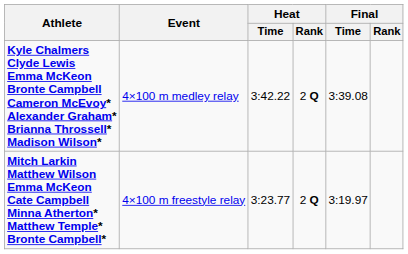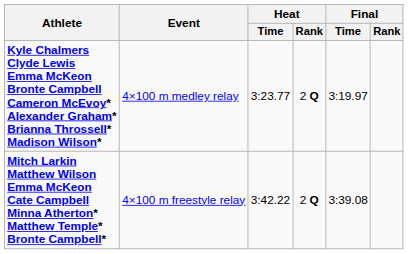(270, 96) 3:42.22 -> (270, 96) 3:23.77
(348, 96) 3:39.08 -> (348, 96) 3:19.97
(270, 200) 3:23.77 -> (270, 200) 3:42.22
(348, 200) 3:19.97 -> (348, 200) 3:39.08
